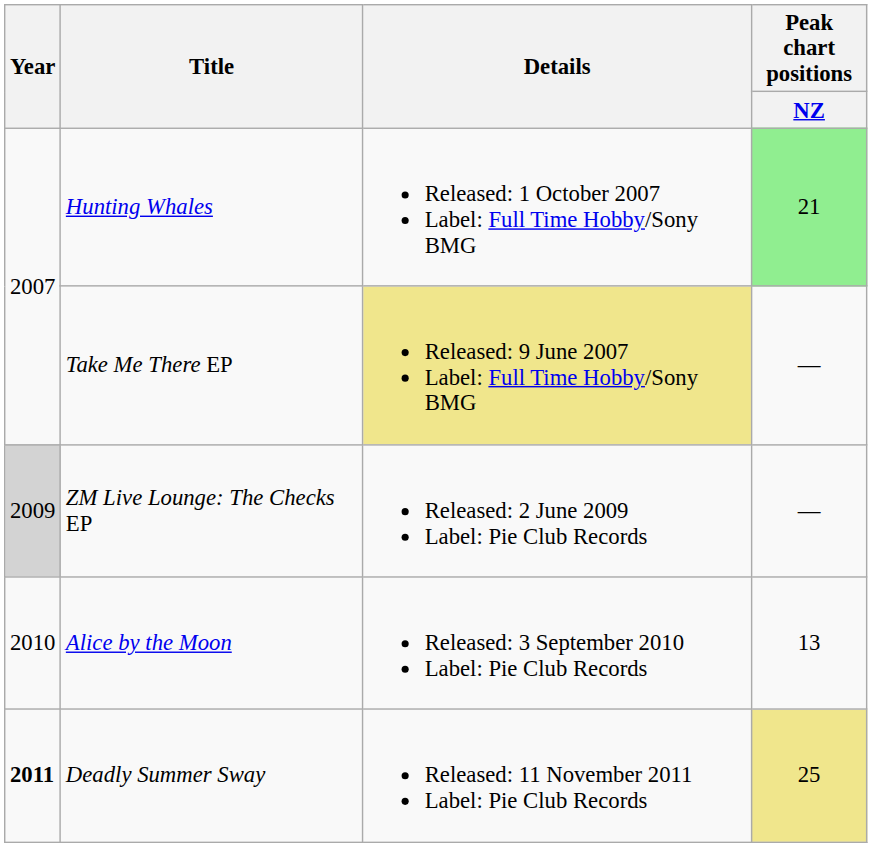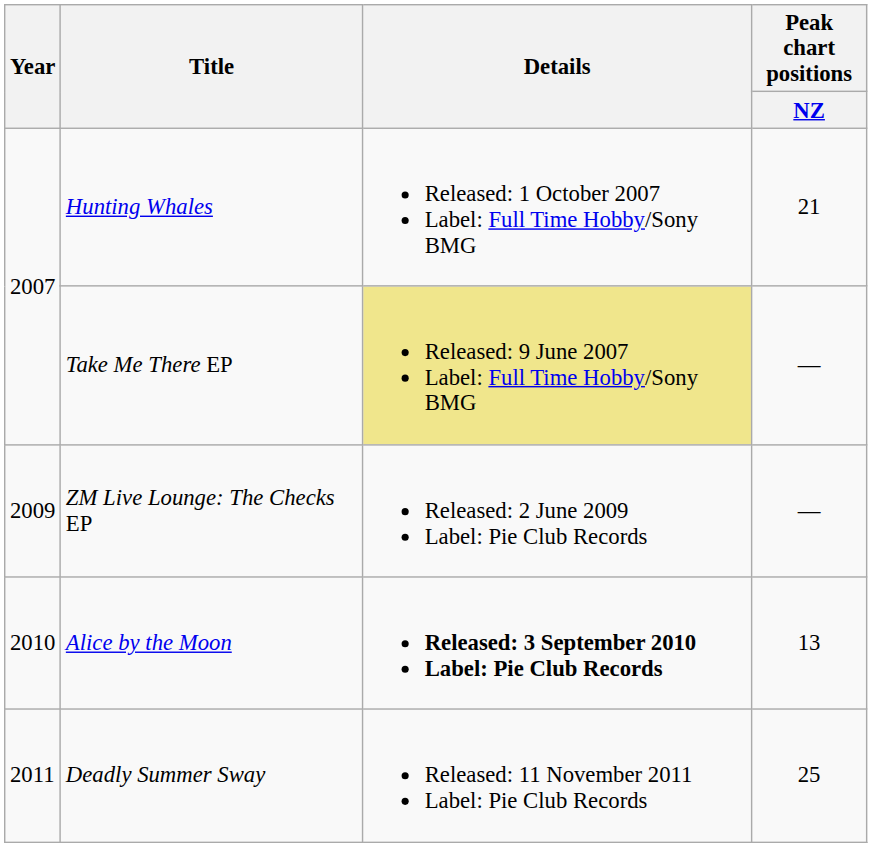(809, 206) lightgreen background -> (809, 206) no background
(33, 510) lightgrey background -> (33, 510) no background
(557, 656) normal -> (557, 656) bold
(32, 775) bold -> (32, 775) normal
(809, 775) khaki background -> (809, 775) no background
